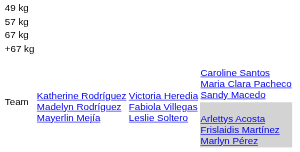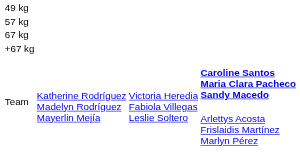(246, 84) normal -> (248, 84) bold
(240, 130) lightgrey background -> (240, 130) no background
